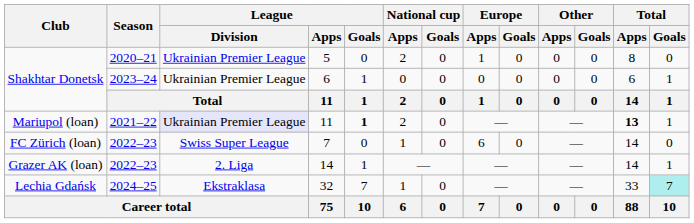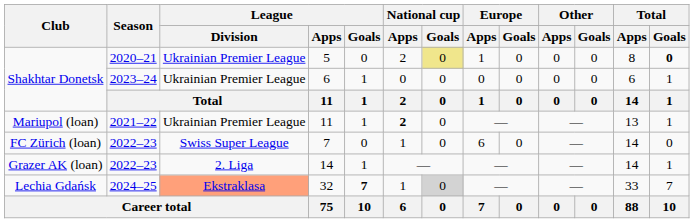(443, 57) no background -> (443, 57) khaki background
(669, 57) normal -> (669, 57) bold
(234, 121) lavender background -> (234, 121) no background
(364, 121) bold -> (364, 121) normal
(403, 121) normal -> (403, 121) bold
(632, 121) bold -> (632, 121) normal
(234, 185) no background -> (234, 185) lightsalmon background
(364, 185) normal -> (364, 185) bold
(443, 185) no background -> (443, 185) lightgrey background
(669, 185) paleturquoise background -> (669, 185) no background
